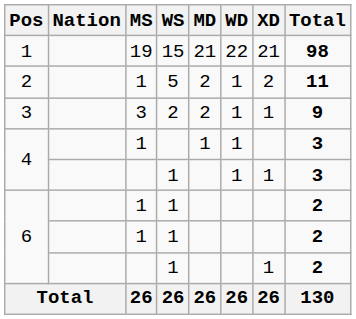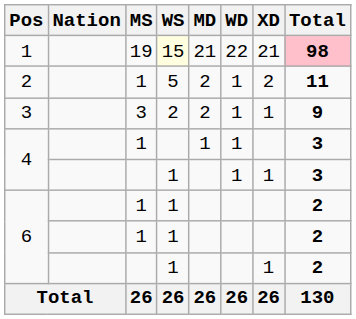(173, 51) no background -> (173, 51) lightyellow background
(317, 51) no background -> (317, 51) pink background
